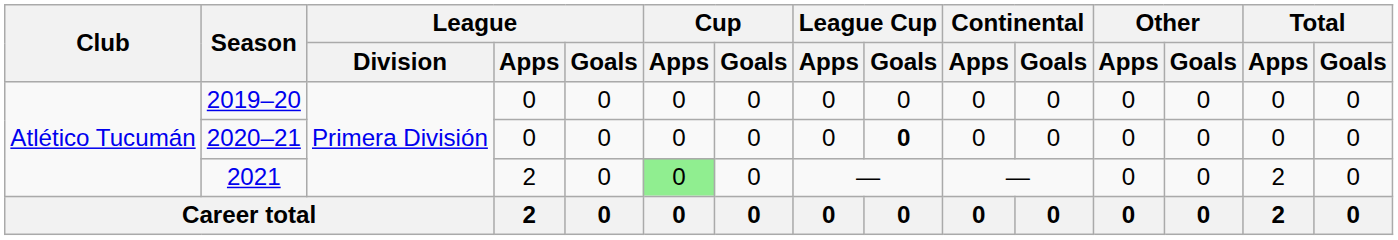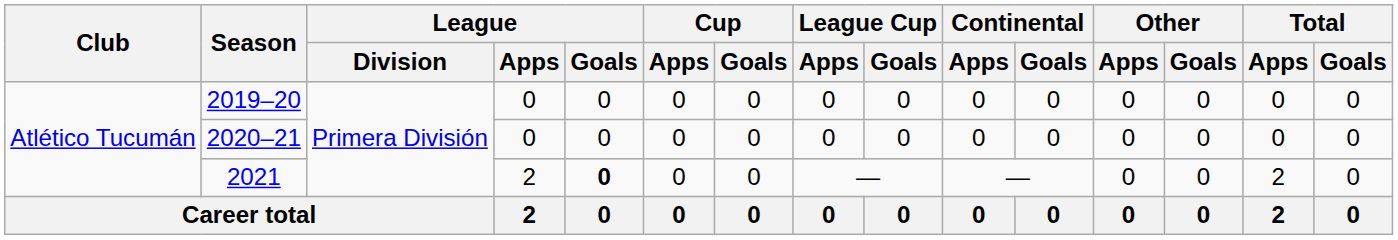(904, 138) bold -> (904, 138) normal
(604, 176) normal -> (604, 176) bold
(679, 176) lightgreen background -> (679, 176) no background
